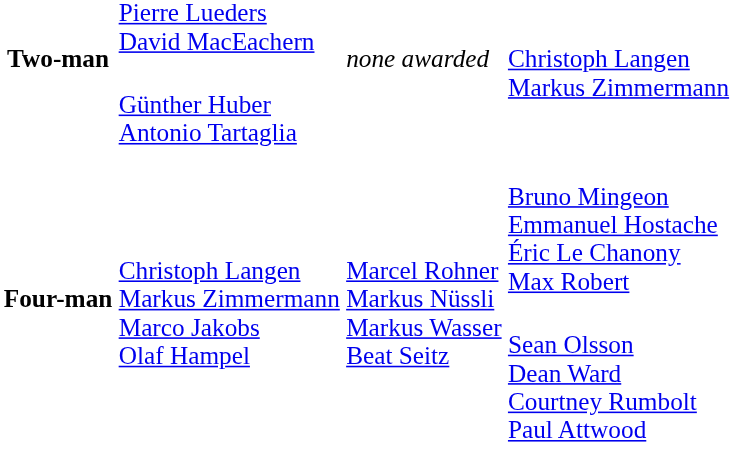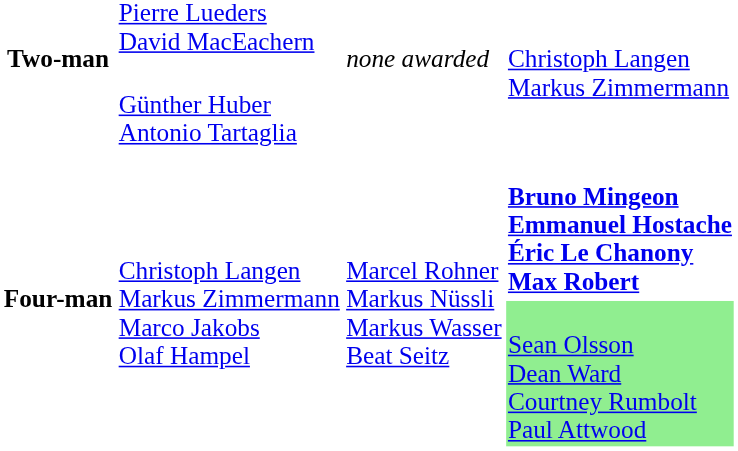(613, 239) normal -> (620, 239) bold
(602, 387) no background -> (602, 387) lightgreen background
